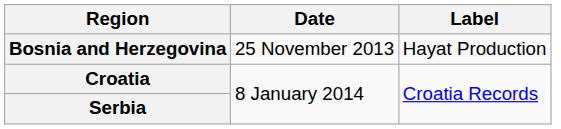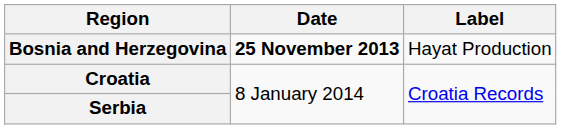(315, 49) normal -> (317, 49) bold
